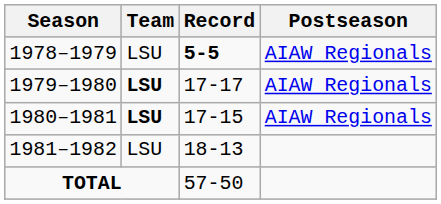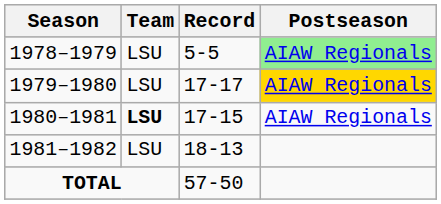(202, 53) bold -> (202, 53) normal
(348, 53) no background -> (348, 53) lightgreen background
(144, 86) bold -> (144, 86) normal
(348, 86) no background -> (348, 86) gold background
